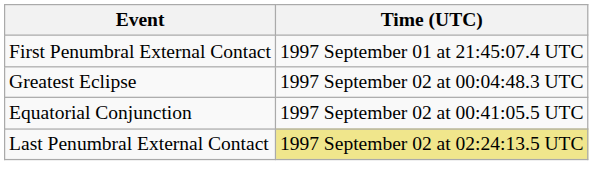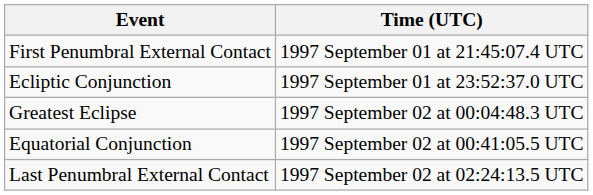+ row: (90, 81)
(432, 143) khaki background -> (432, 174) no background
